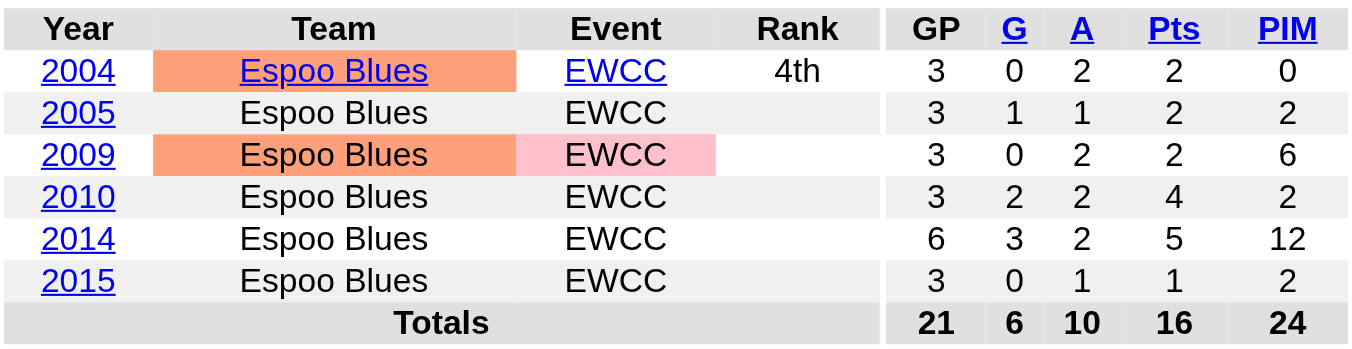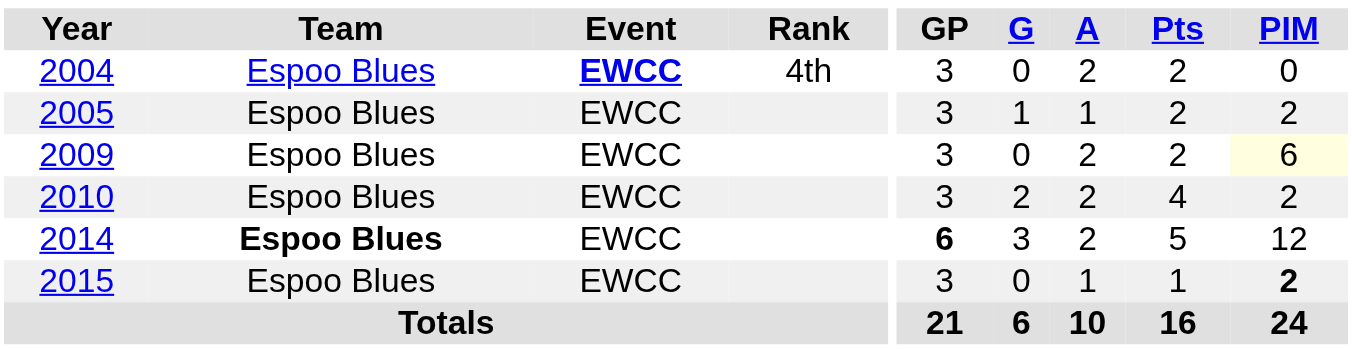(334, 70) lightsalmon background -> (341, 70) no background
(616, 70) normal -> (631, 70) bold
(334, 154) lightsalmon background -> (341, 154) no background
(616, 154) pink background -> (631, 154) no background
(1288, 154) no background -> (1289, 154) lightyellow background
(334, 238) normal -> (341, 238) bold
(936, 238) normal -> (945, 238) bold
(1288, 280) normal -> (1289, 280) bold
